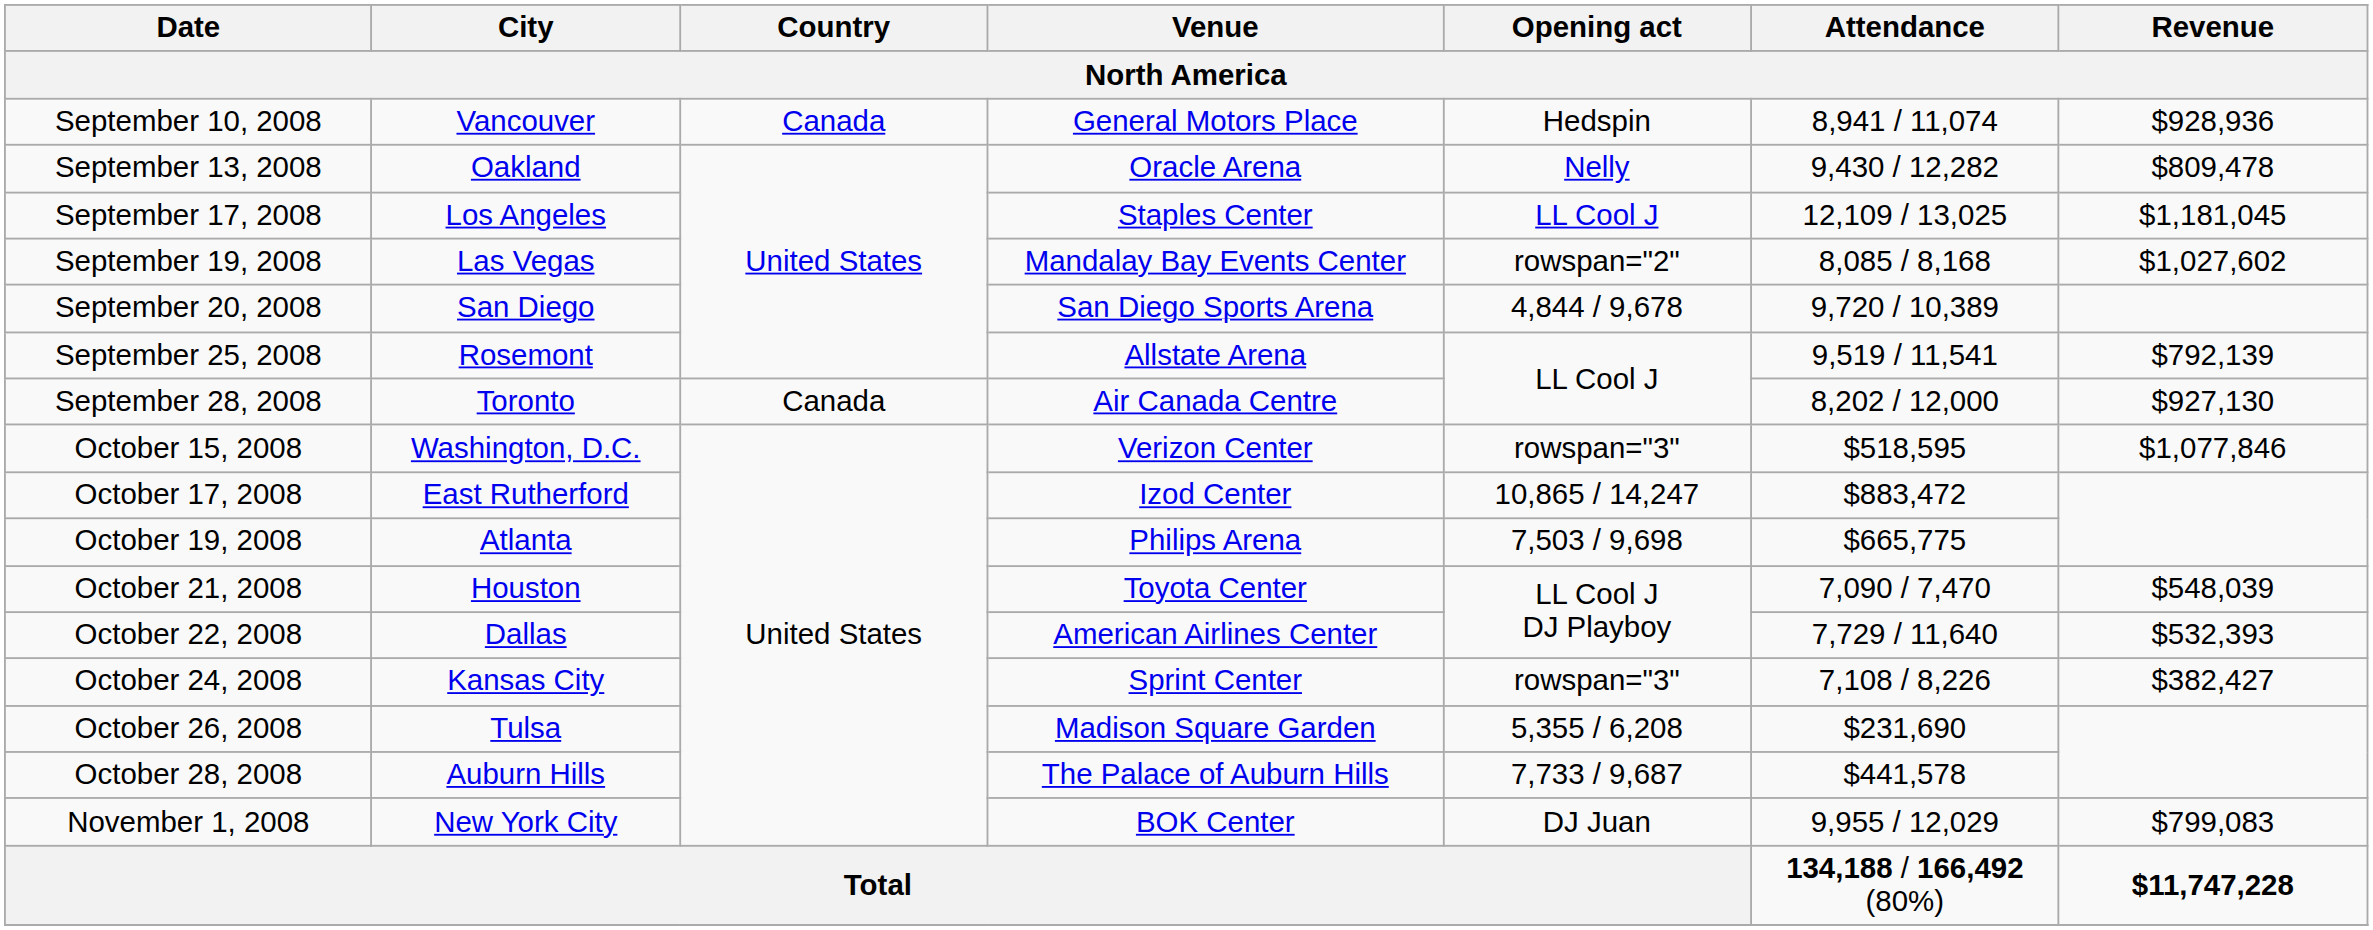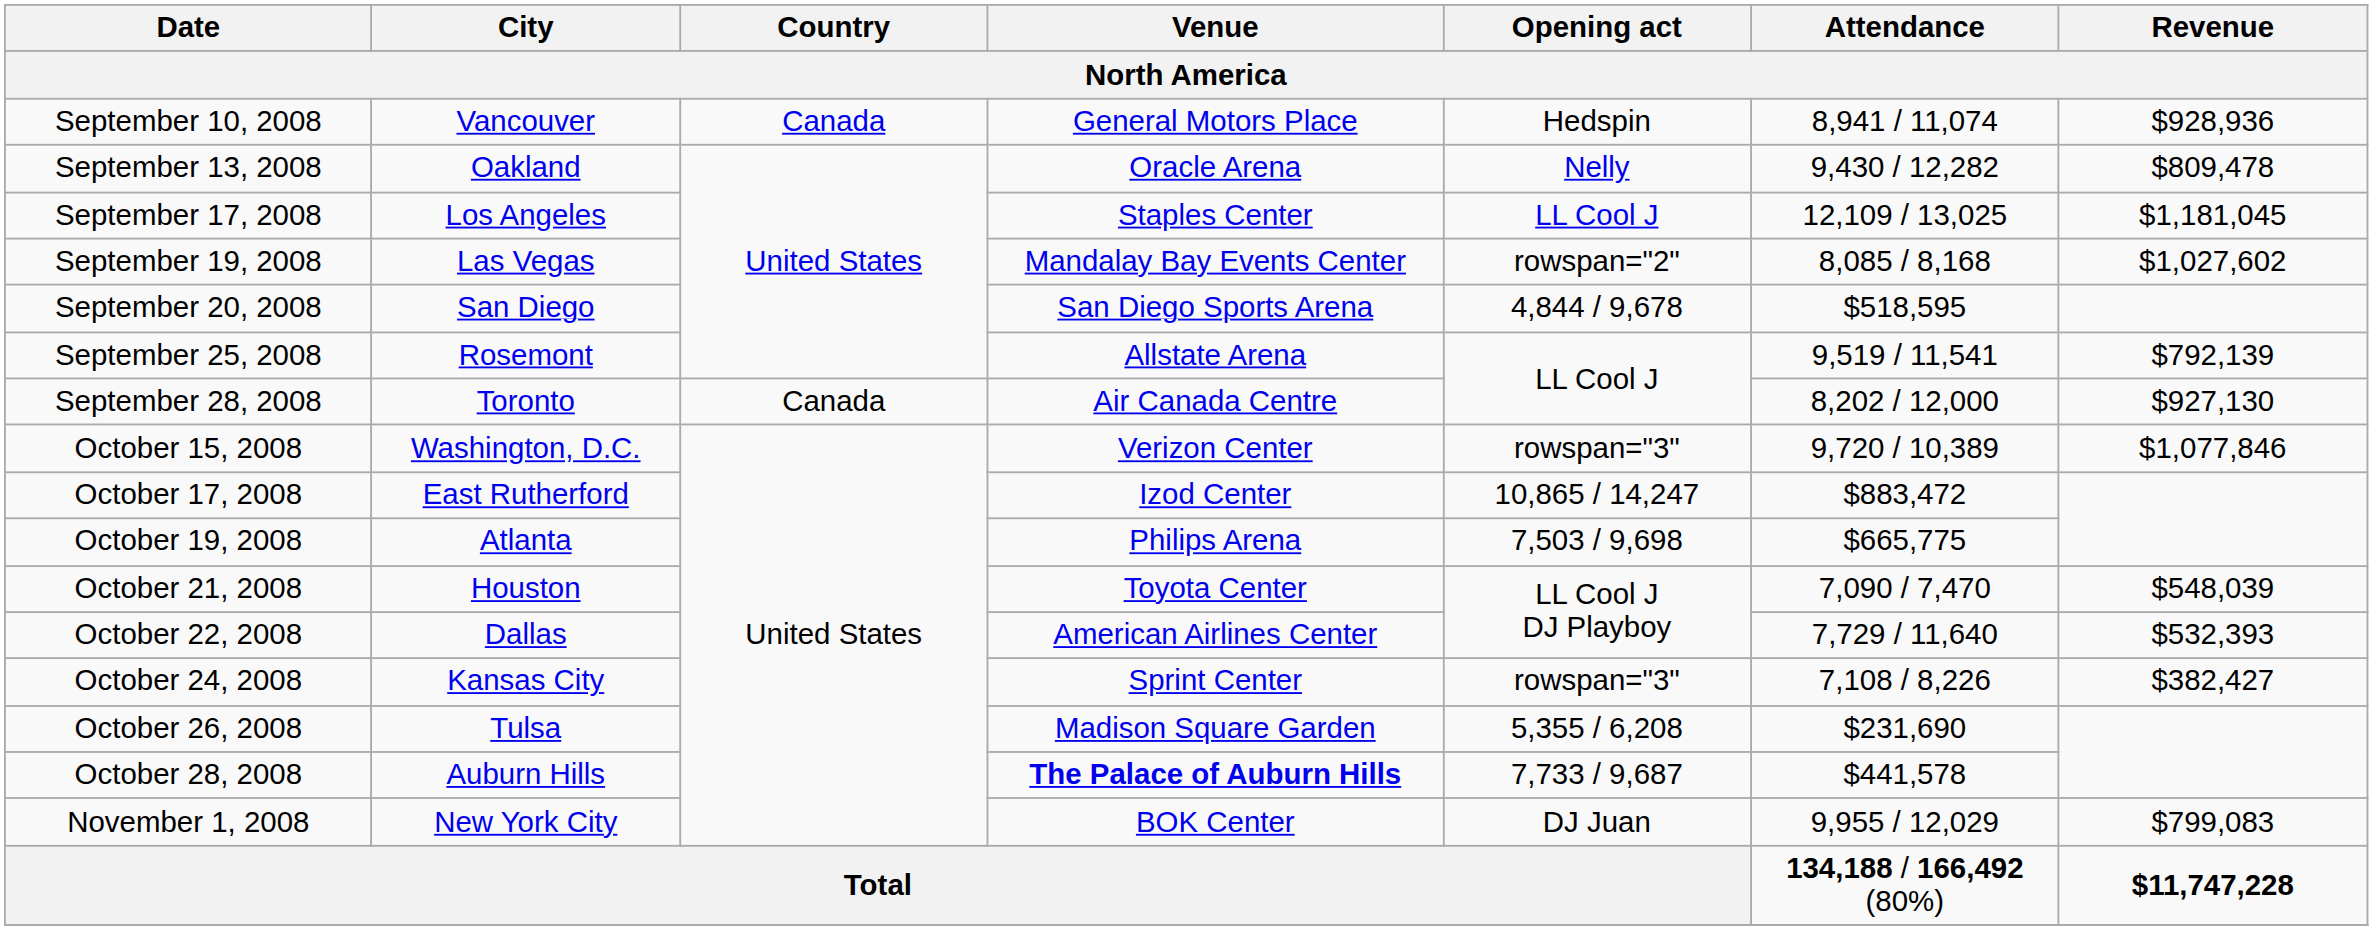(1905, 307) 9,720 / 10,389 -> (1905, 307) $518,595
(1905, 448) $518,595 -> (1905, 448) 9,720 / 10,389
(1215, 774) normal -> (1215, 774) bold
